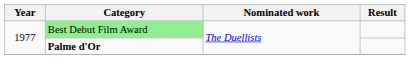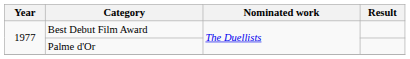(98, 29) lightgreen background -> (98, 29) no background
(74, 46) bold -> (72, 46) normal
